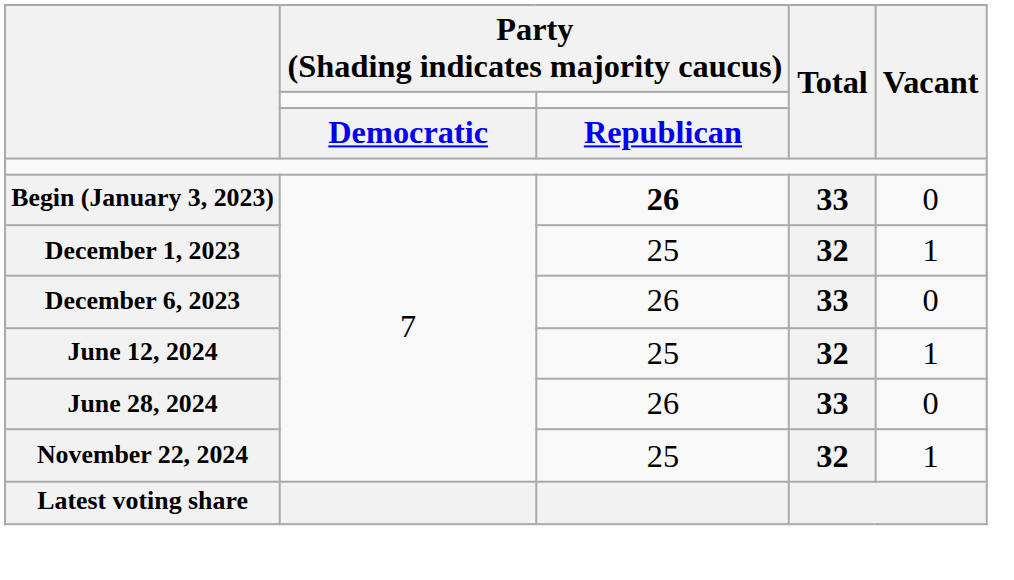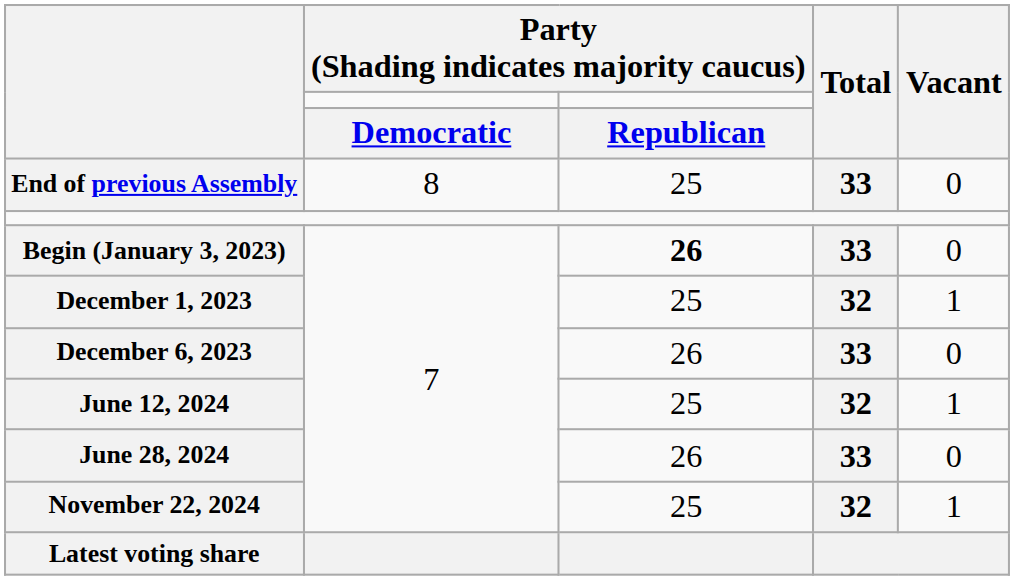+ row: (154, 183)
